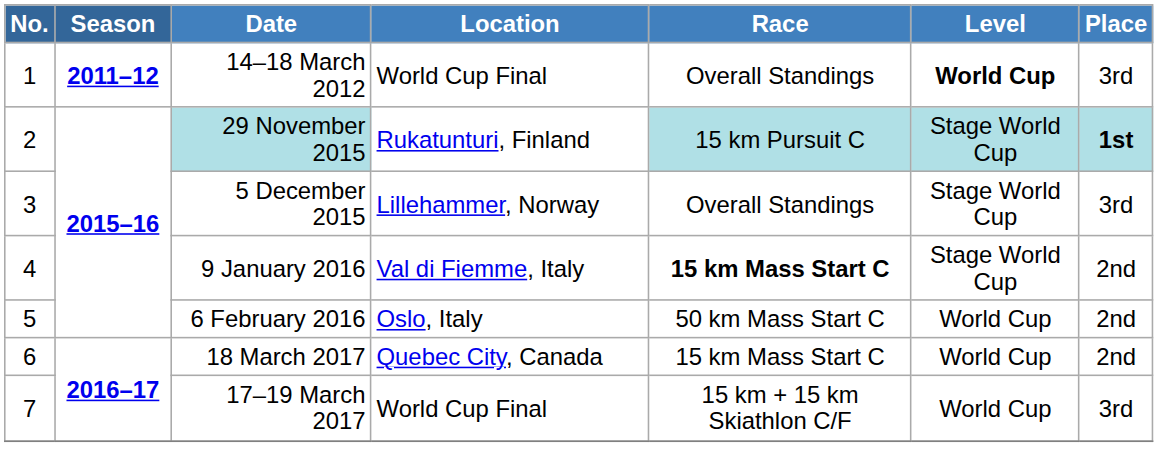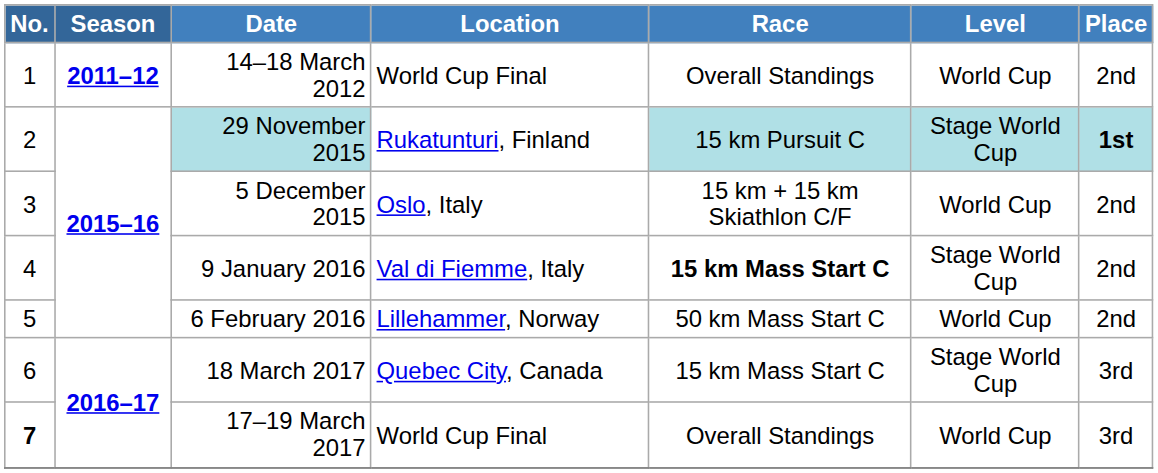(995, 75) bold -> (995, 75) normal
(1116, 75) 3rd -> (1116, 75) 2nd
(488, 204) Lillehammer, Norway -> (430, 204) Oslo, Italy
(780, 204) Overall Standings -> (780, 204) 15 km + 15 km Skiathlon C/F
(995, 204) Stage World Cup -> (995, 204) World Cup
(1116, 204) 3rd -> (1116, 204) 2nd
(430, 320) Oslo, Italy -> (488, 320) Lillehammer, Norway
(995, 357) World Cup -> (995, 371) Stage World Cup
(1116, 357) 2nd -> (1116, 371) 3rd
(30, 408) normal -> (30, 435) bold
(780, 408) 15 km + 15 km Skiathlon C/F -> (780, 435) Overall Standings
